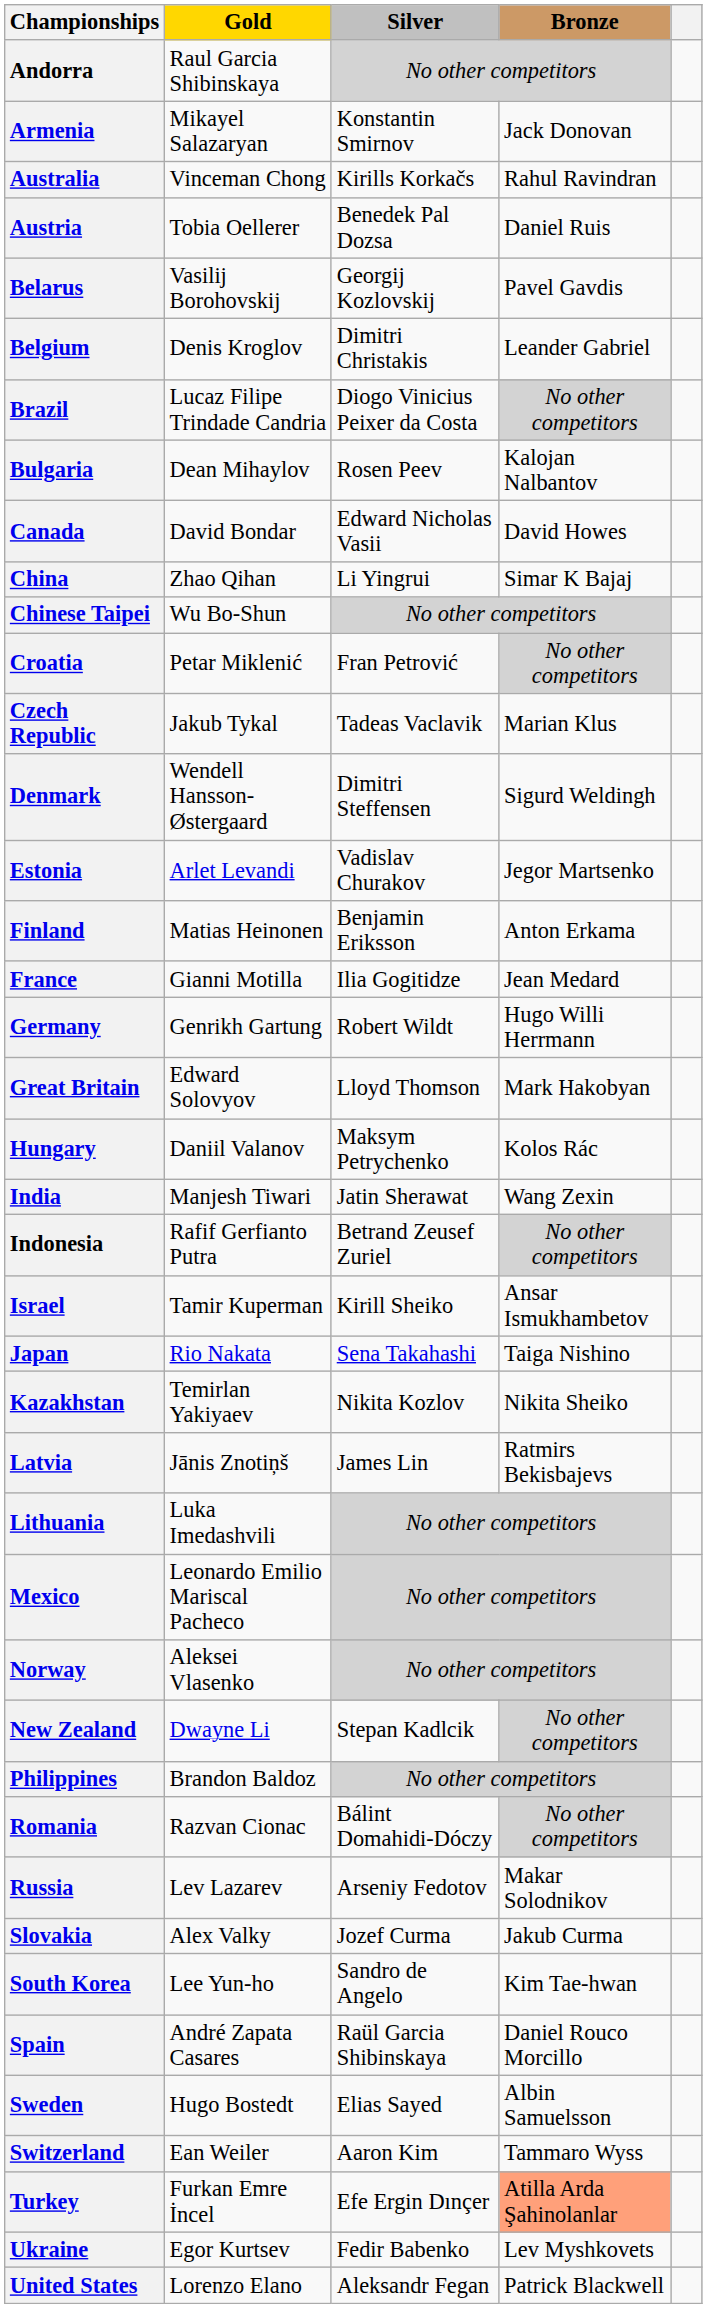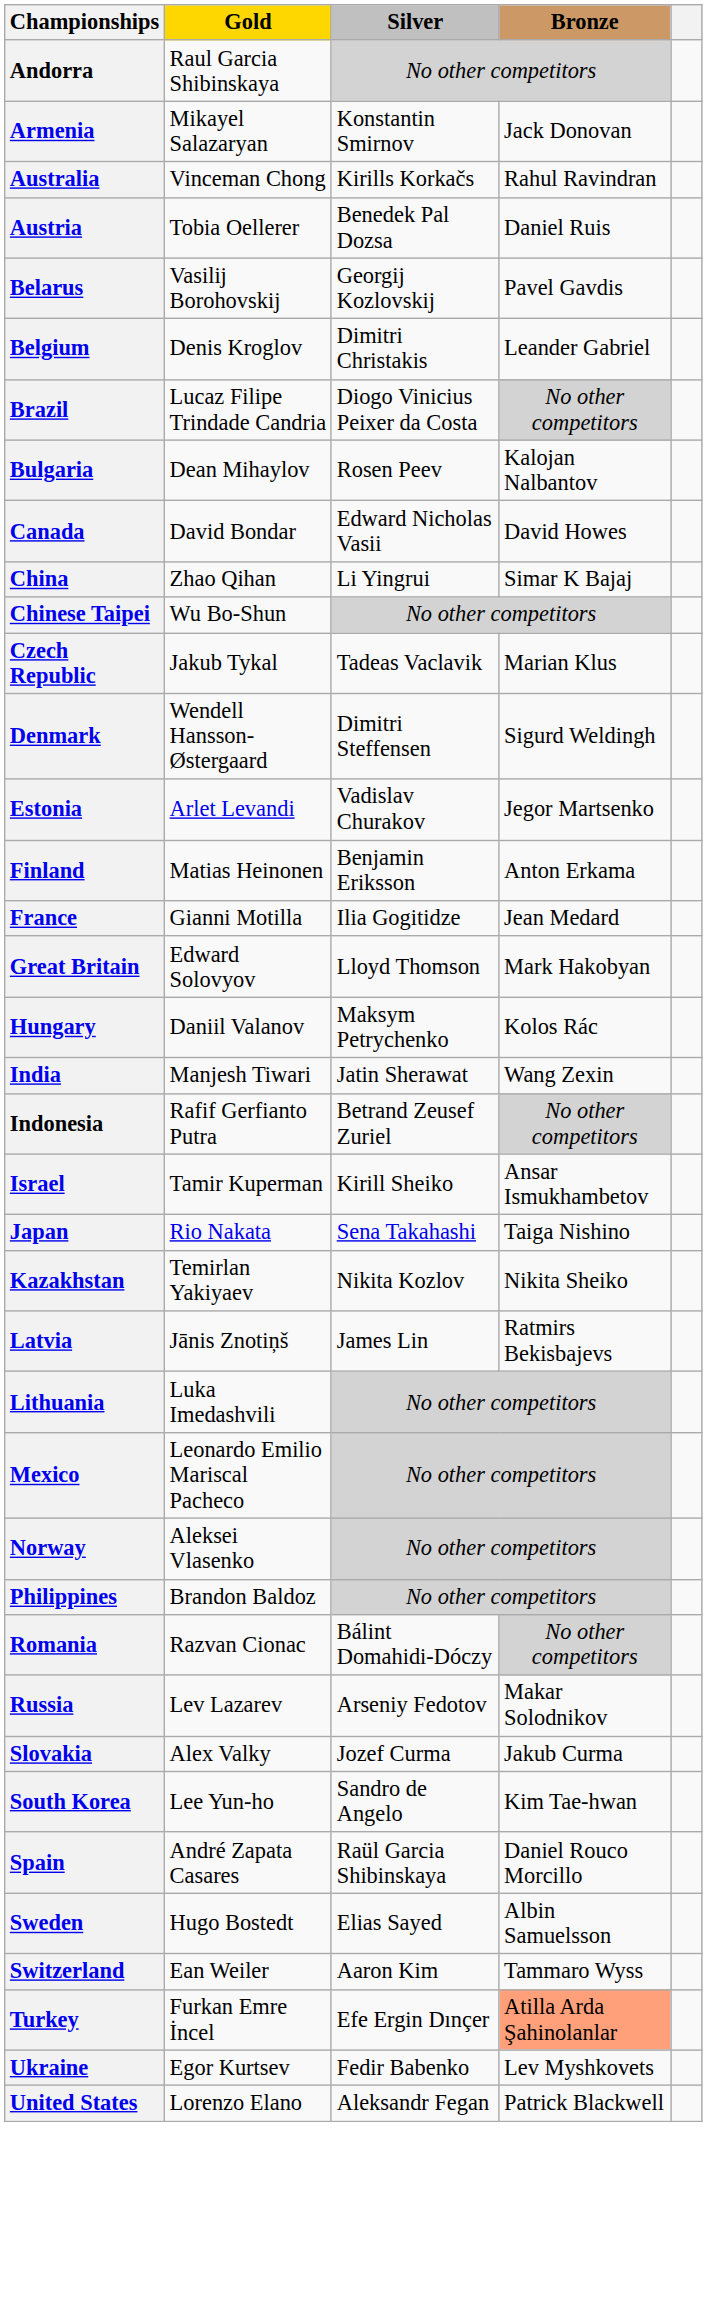- row: (46, 662)
- row: (55, 1027)
- row: (73, 1730)
